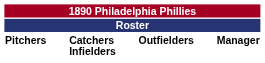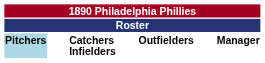(26, 40) no background -> (26, 40) lightblue background
